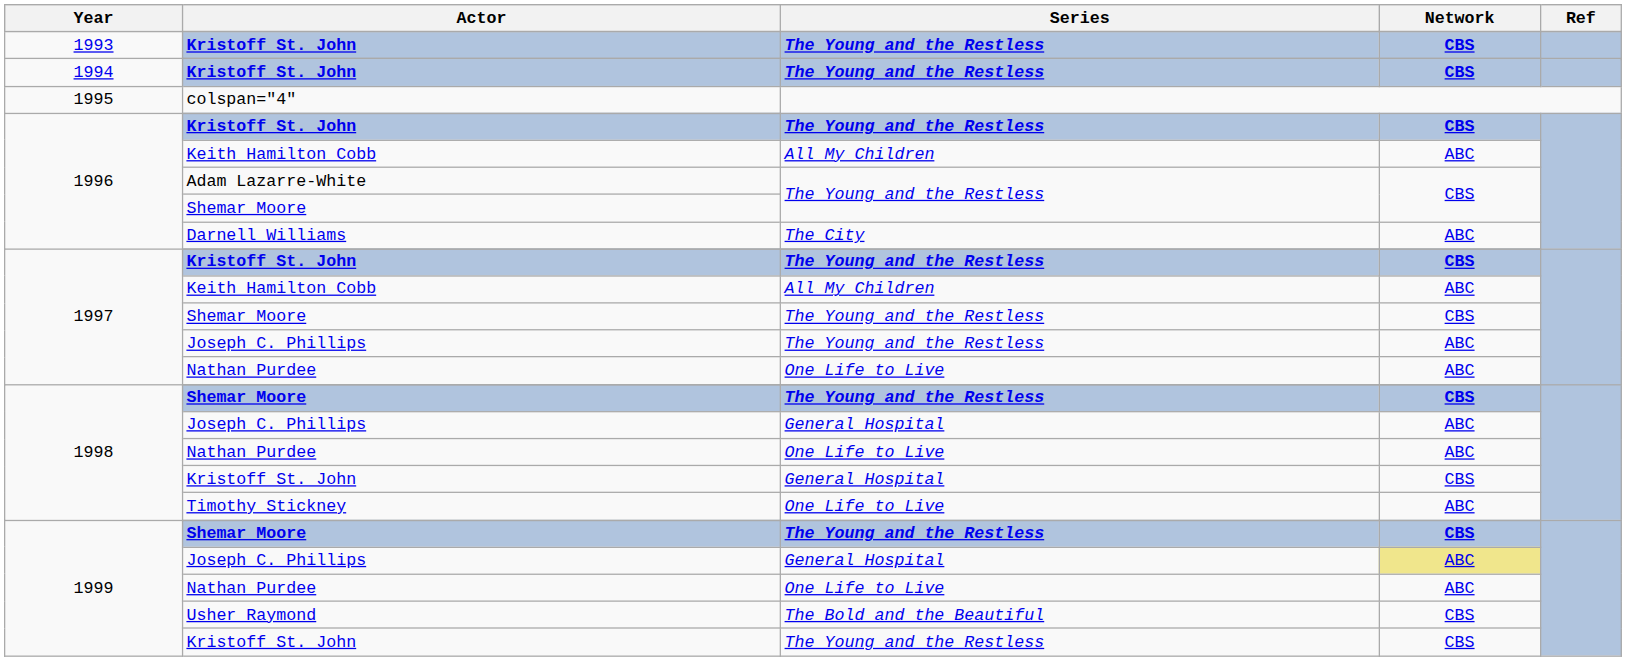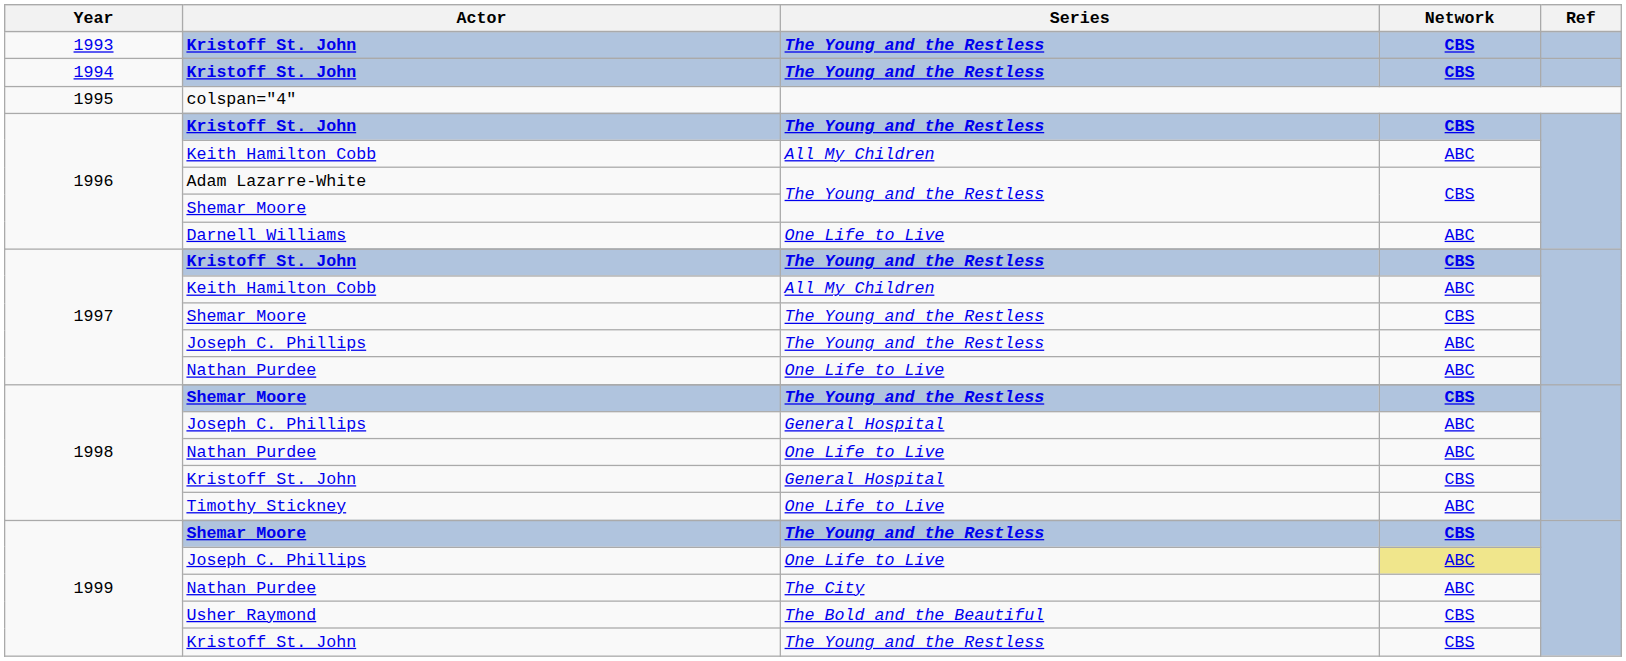(825, 235) The City -> (864, 235) One Life to Live
(864, 561) General Hospital -> (864, 561) One Life to Live
(864, 588) One Life to Live -> (825, 588) The City
